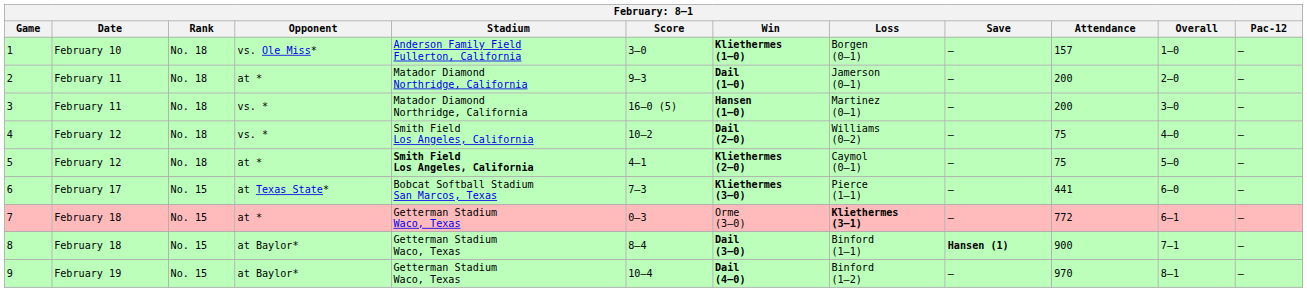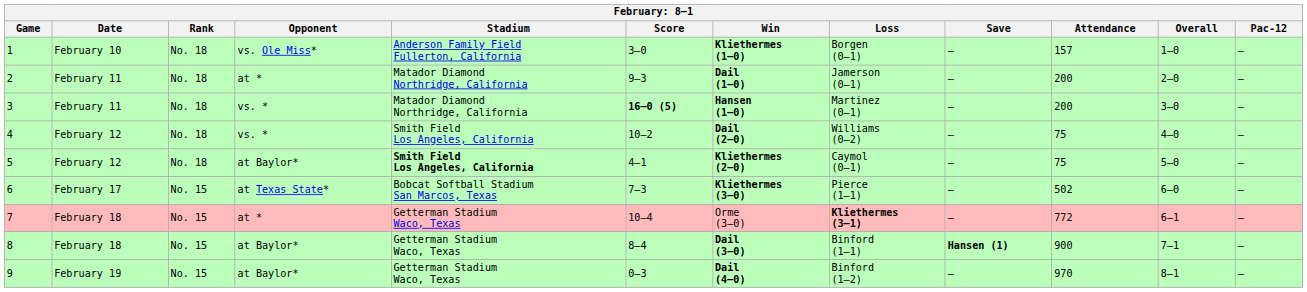(653, 107) normal -> (653, 107) bold
(250, 162) at * -> (268, 162) at Baylor*
(1063, 190) 441 -> (1063, 190) 502
(637, 218) 0–3 -> (640, 218) 10–4
(640, 274) 10–4 -> (637, 274) 0–3
